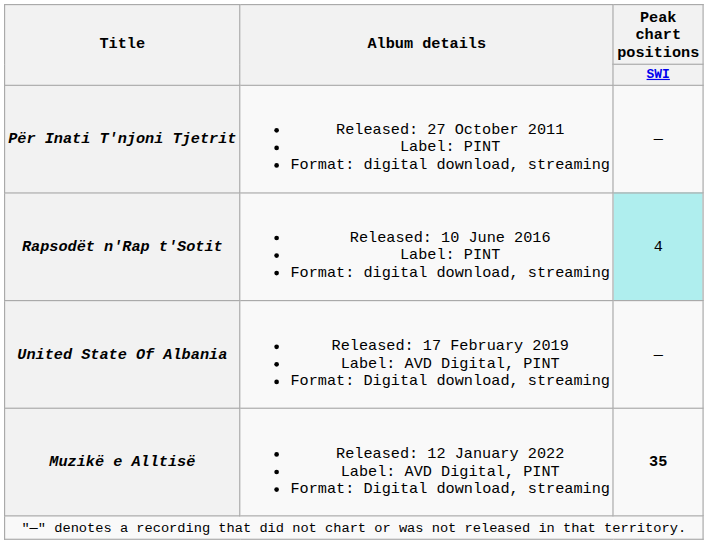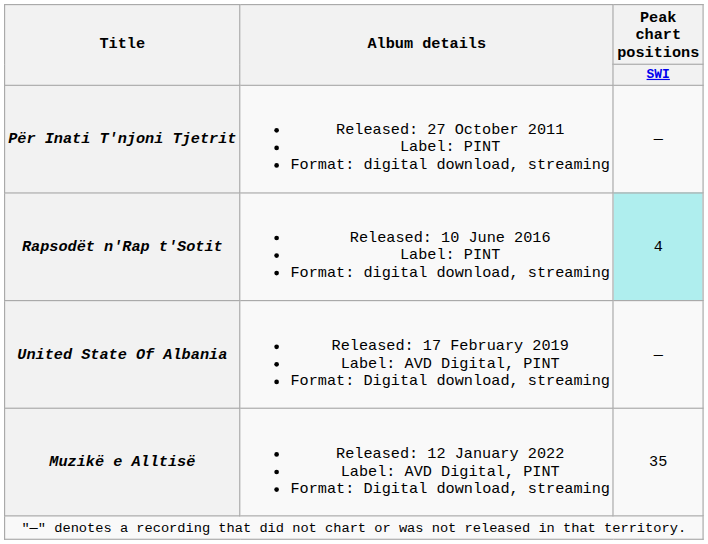(658, 462) bold -> (658, 462) normal
